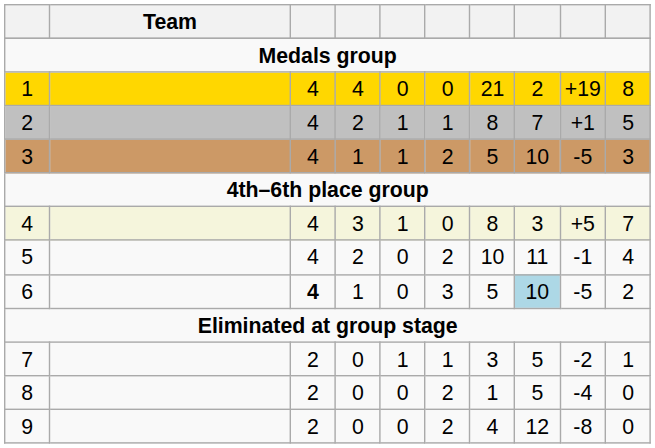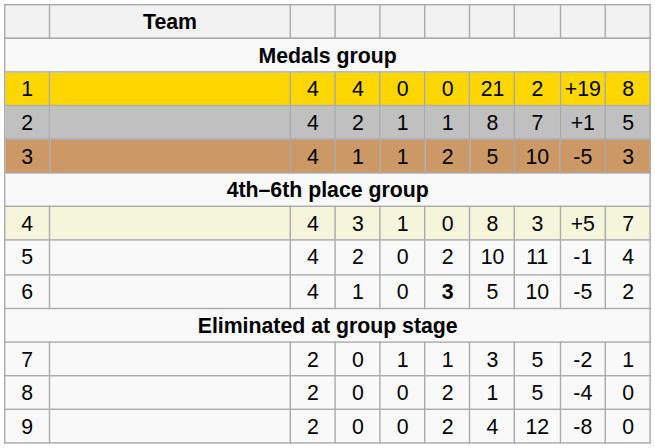(313, 291) bold -> (313, 291) normal
(448, 291) normal -> (448, 291) bold
(537, 291) lightblue background -> (537, 291) no background
